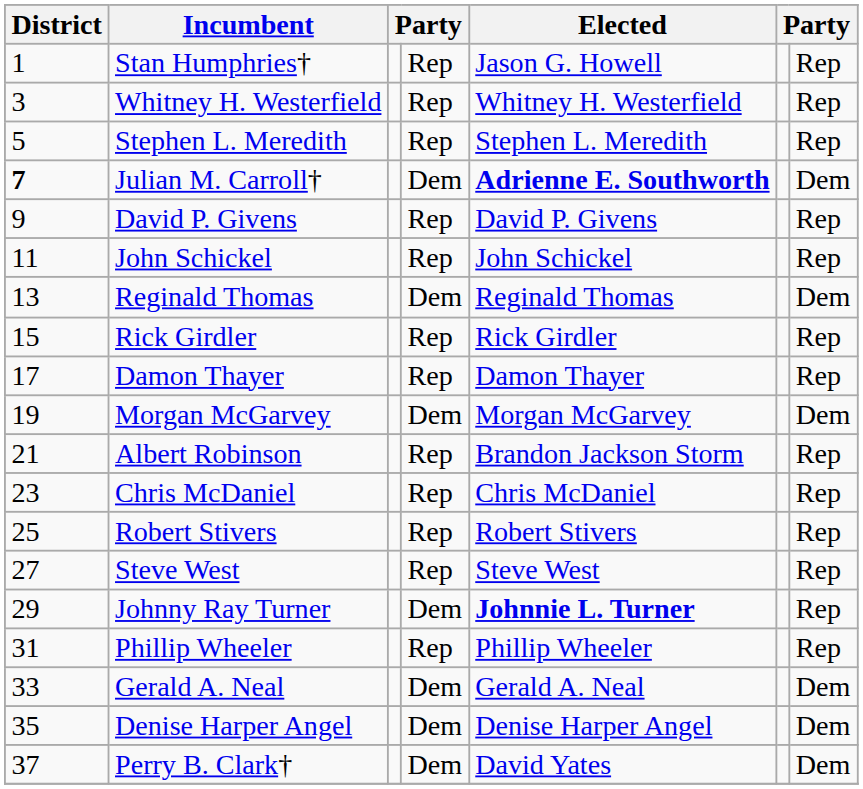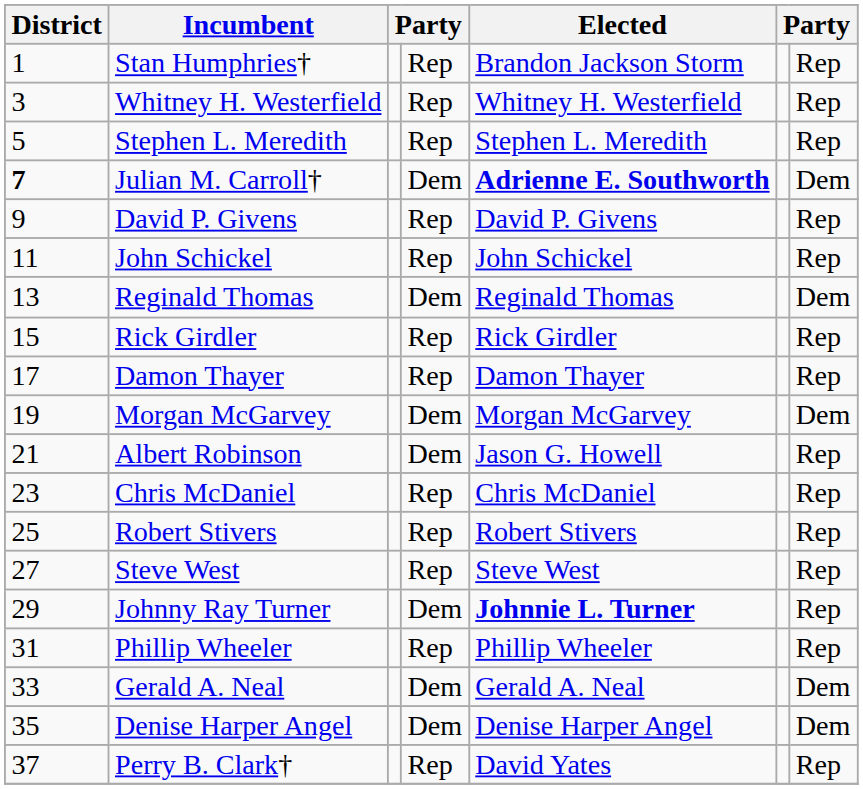(569, 63) Jason G. Howell -> (609, 63) Brandon Jackson Storm
(430, 452) Rep -> (435, 452) Dem
(609, 452) Brandon Jackson Storm -> (569, 452) Jason G. Howell
(435, 764) Dem -> (430, 764) Rep
(823, 764) Dem -> (818, 764) Rep
